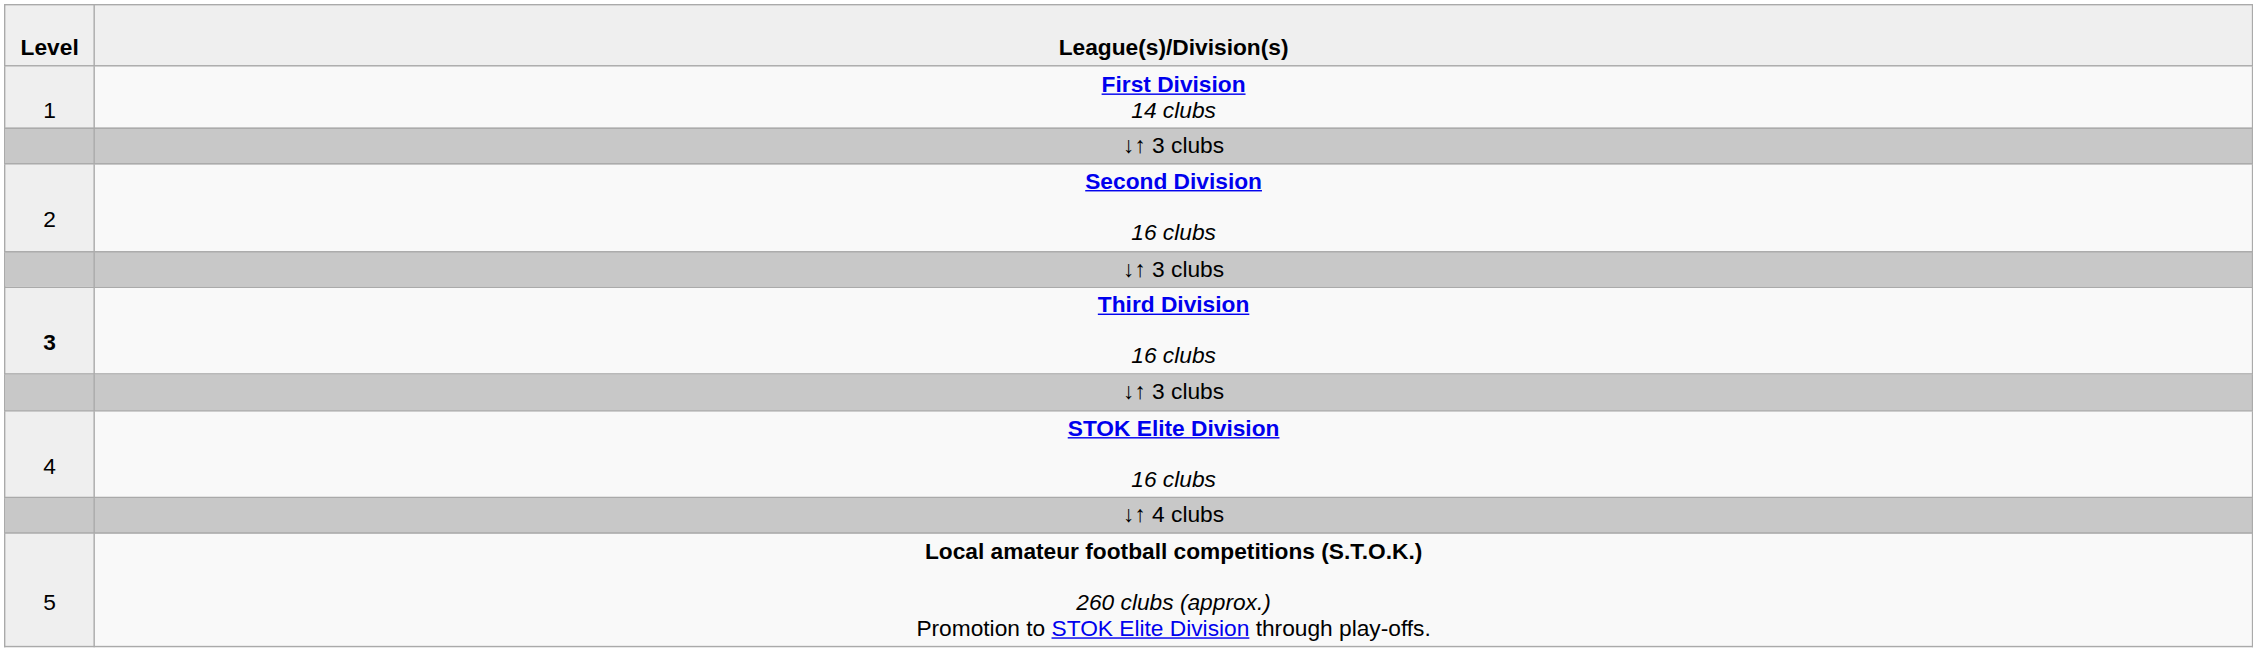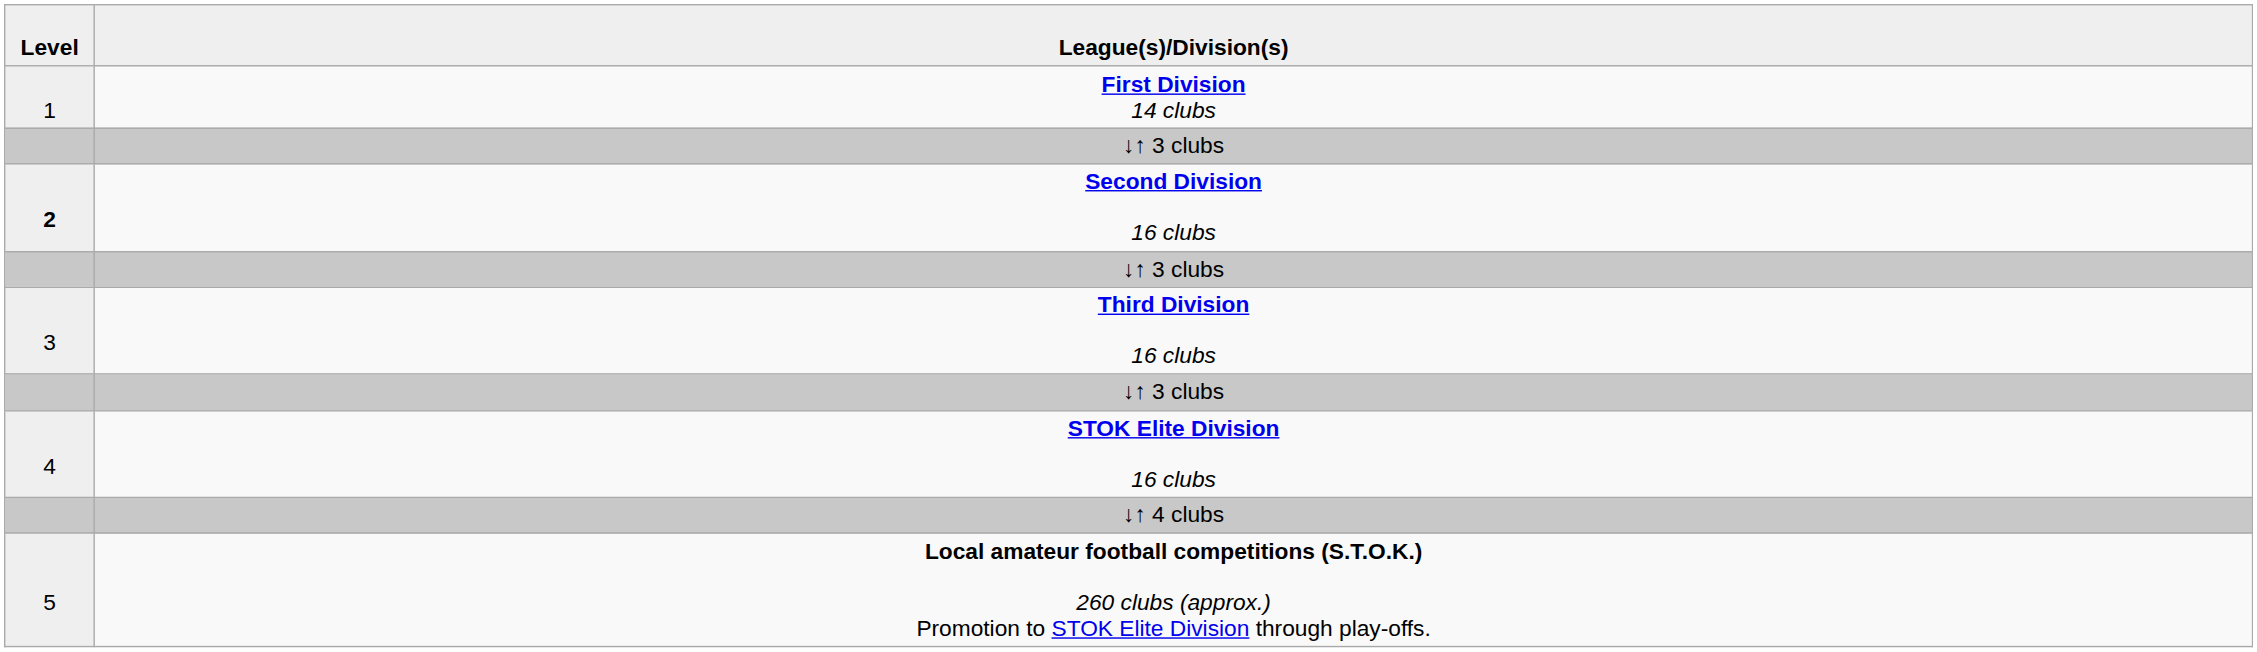(50, 220) normal -> (50, 220) bold
(50, 343) bold -> (50, 343) normal
